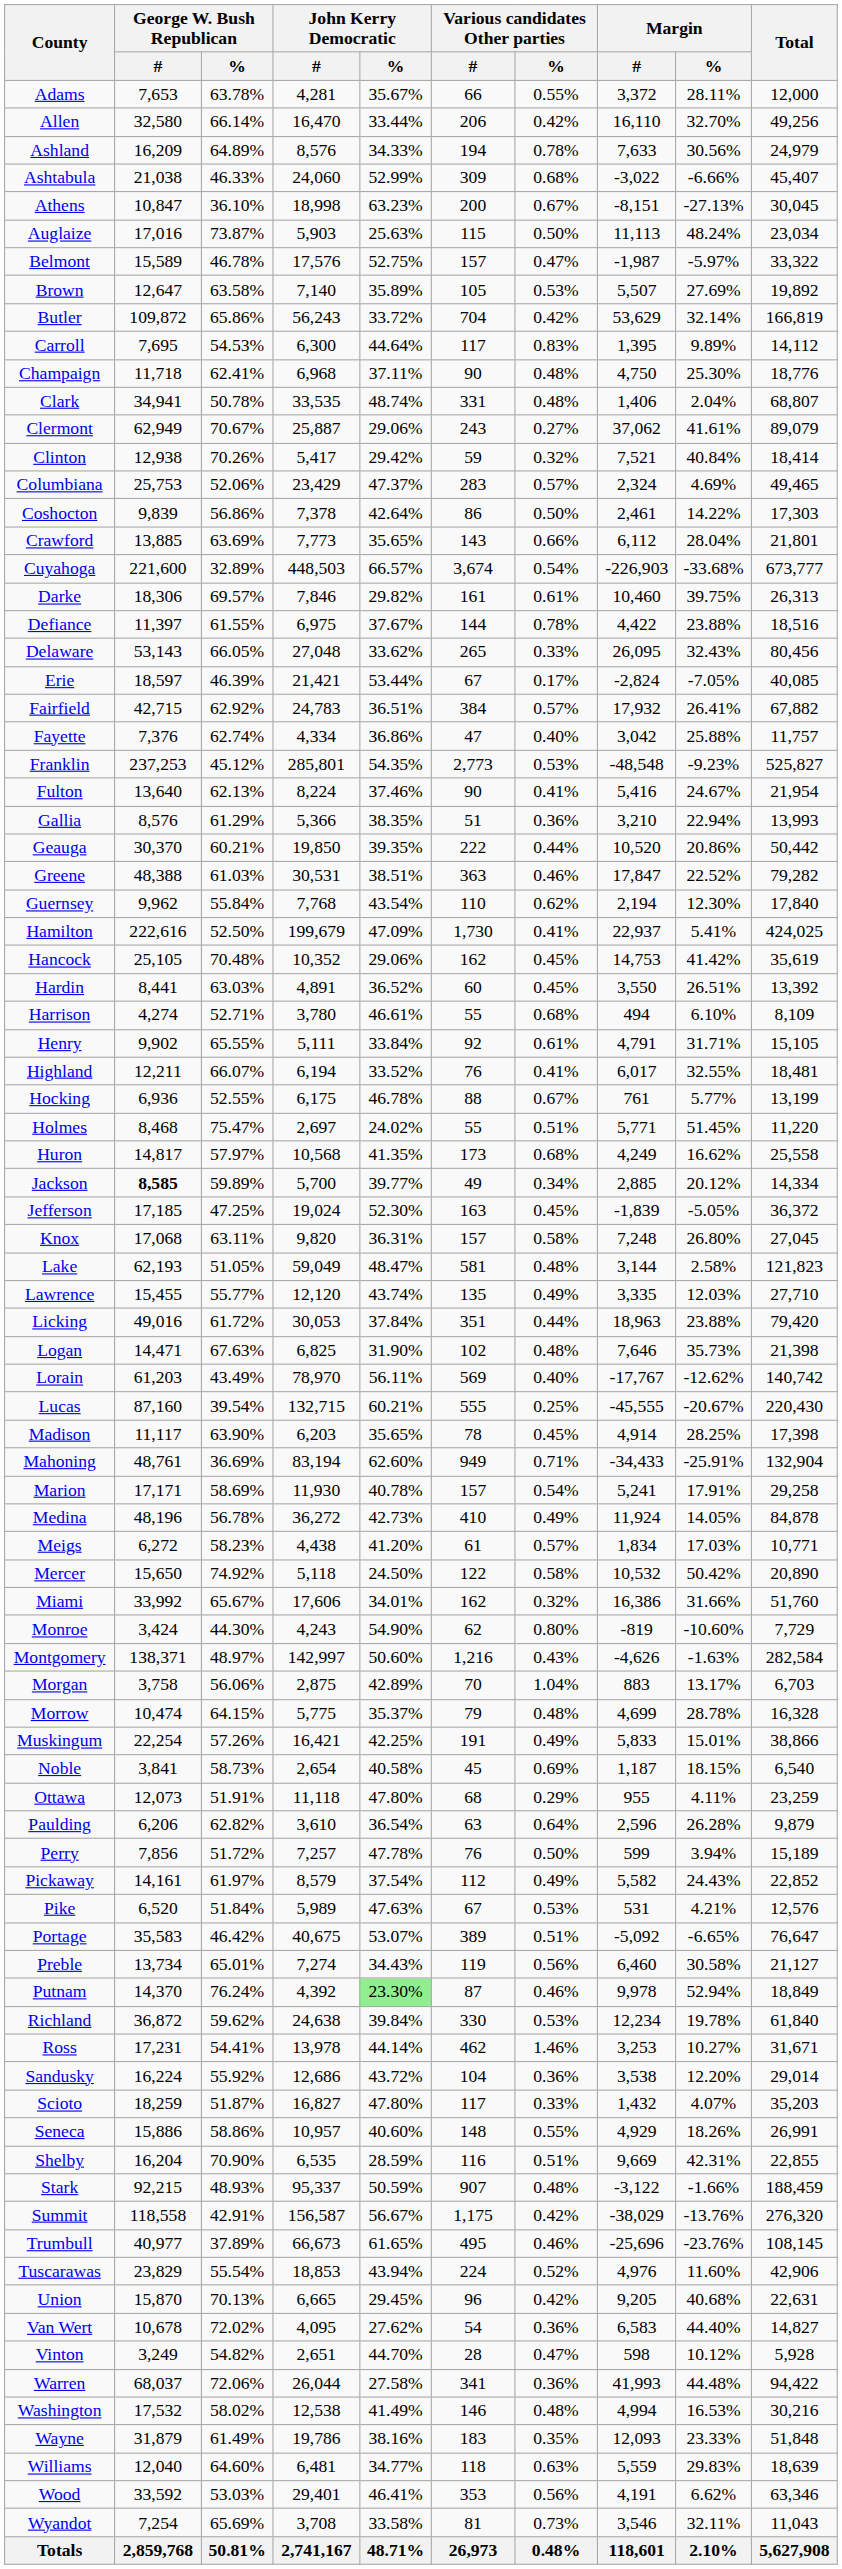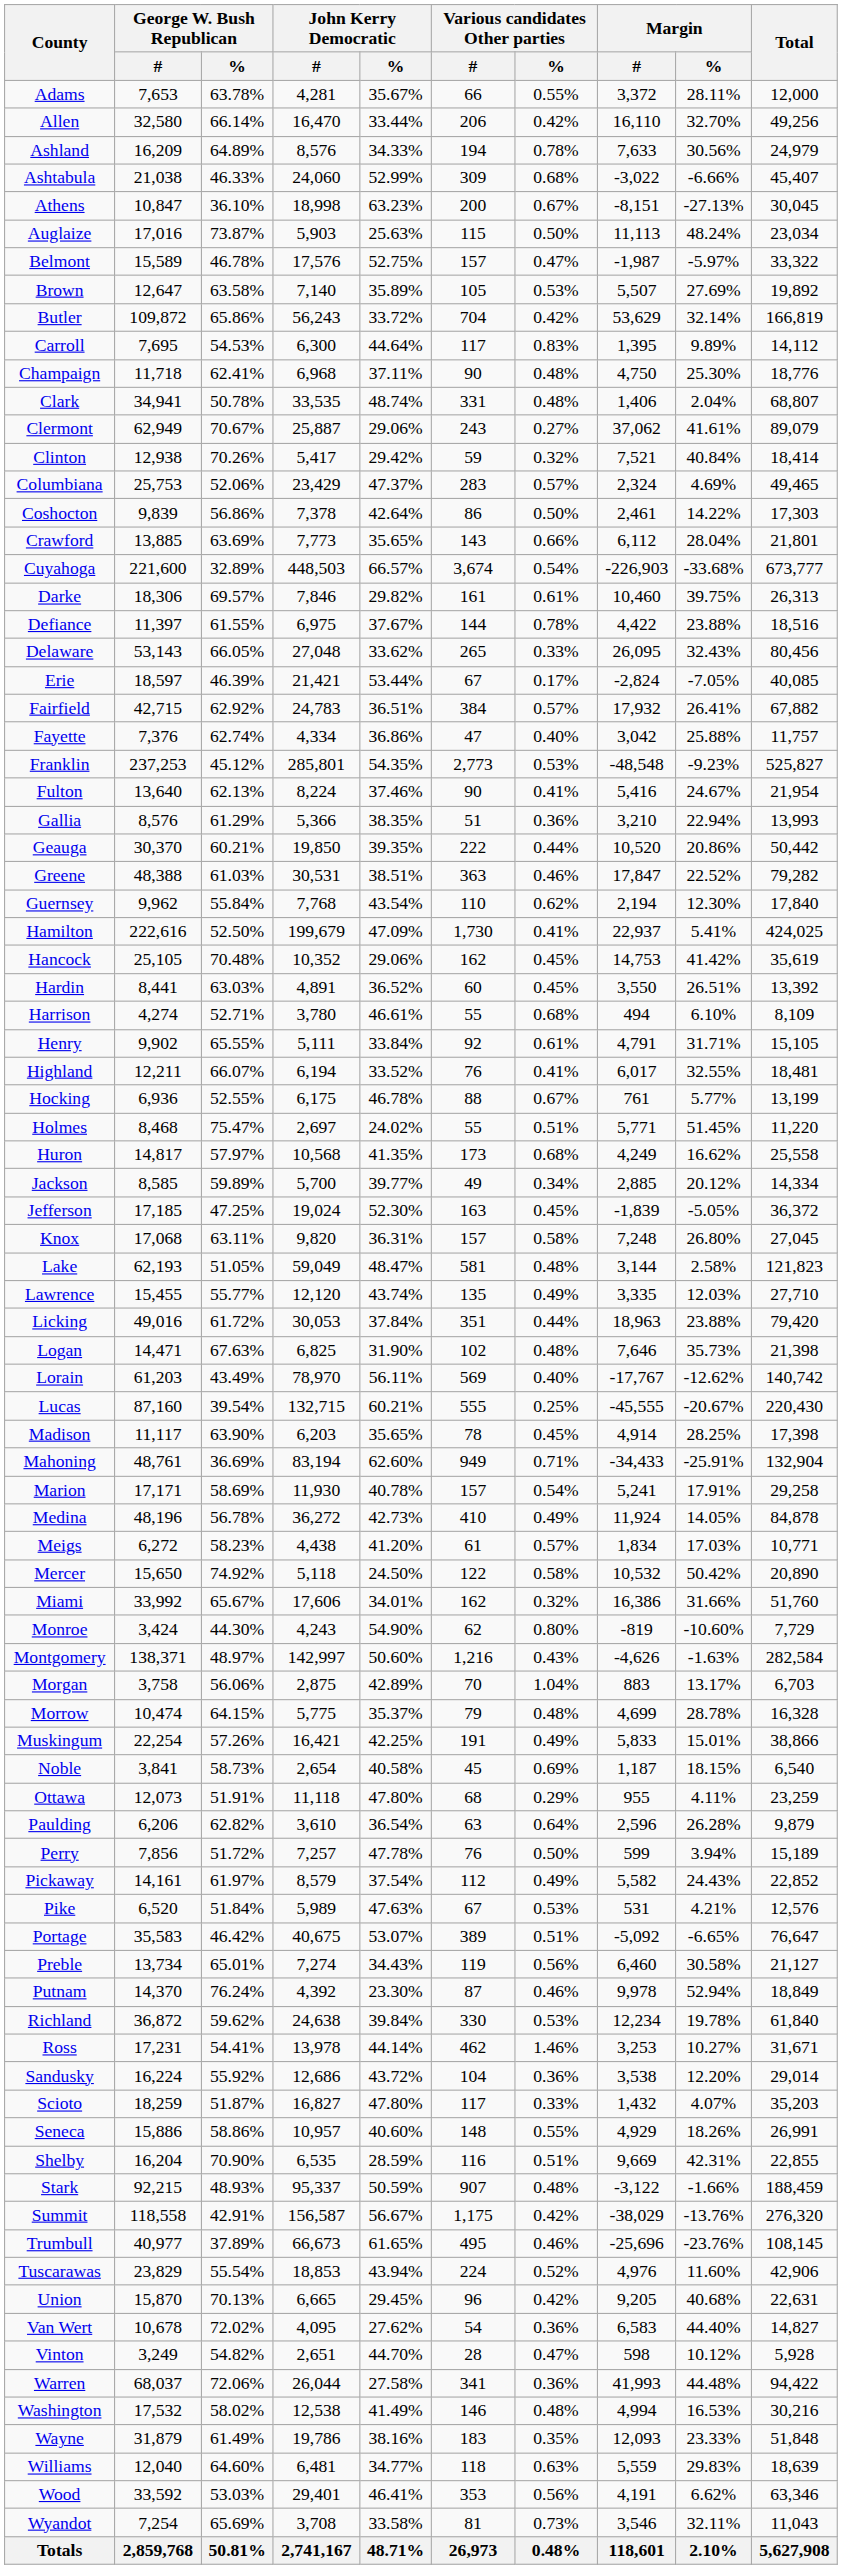(158, 1182) bold -> (158, 1182) normal
(396, 1992) lightgreen background -> (396, 1992) no background
